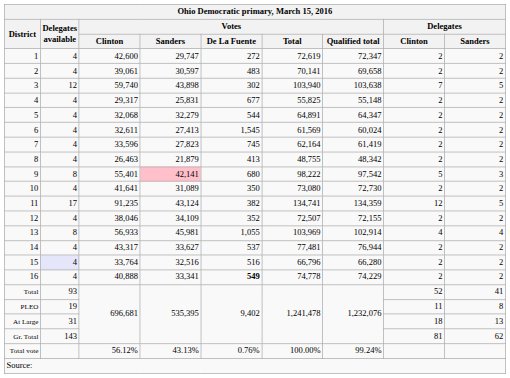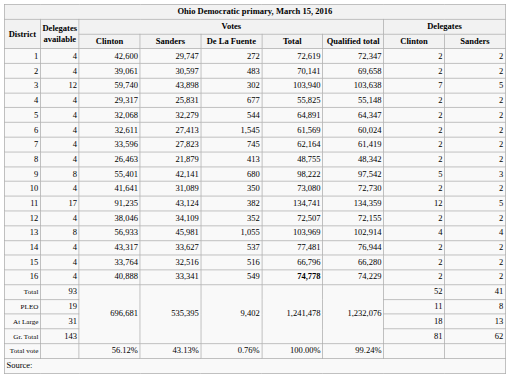(187, 174) pink background -> (187, 174) no background
(75, 262) lavender background -> (75, 262) no background
(253, 277) bold -> (253, 277) normal
(309, 277) normal -> (309, 277) bold
